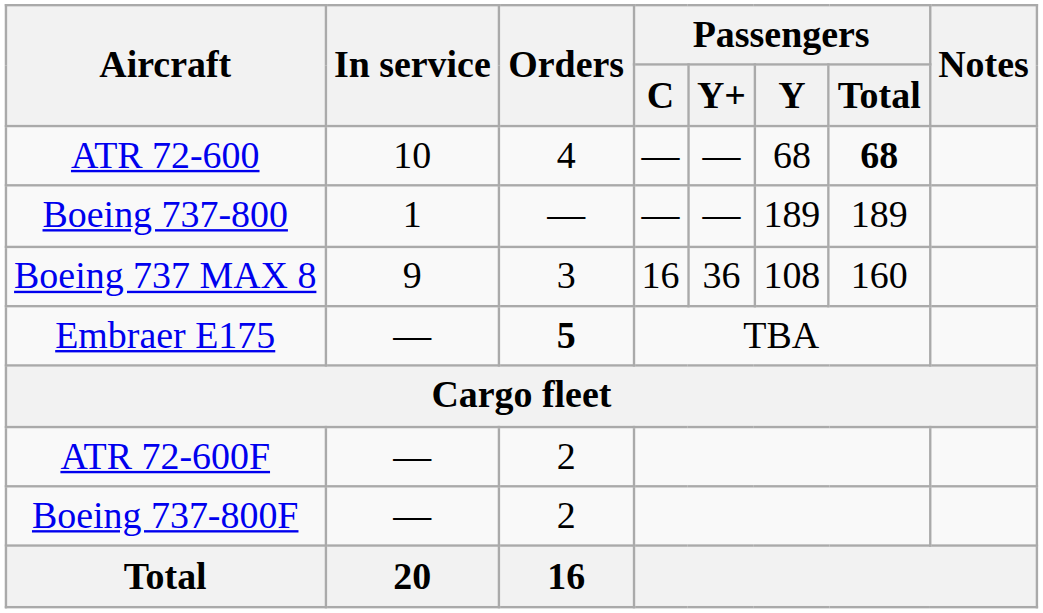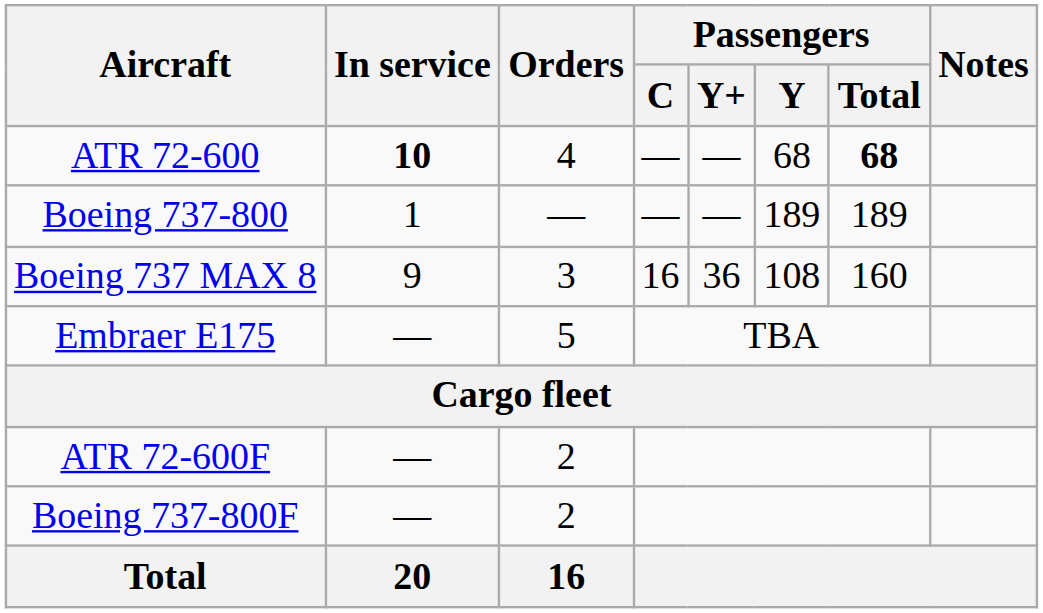(412, 154) normal -> (412, 154) bold
(566, 335) bold -> (566, 335) normal
